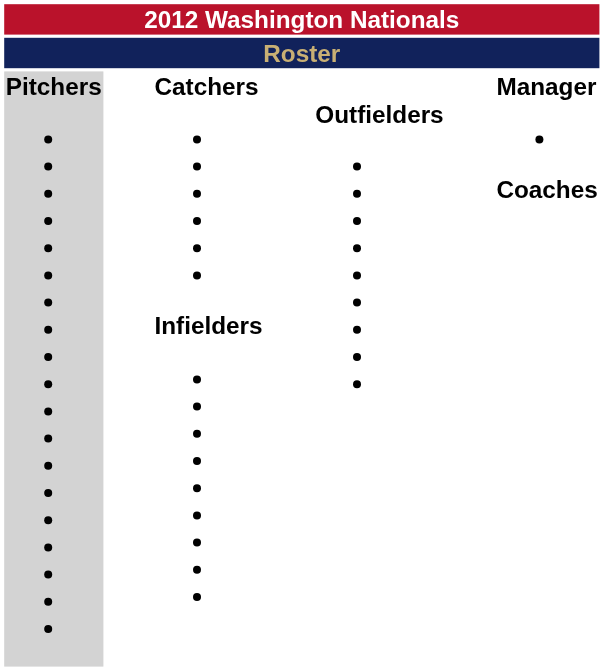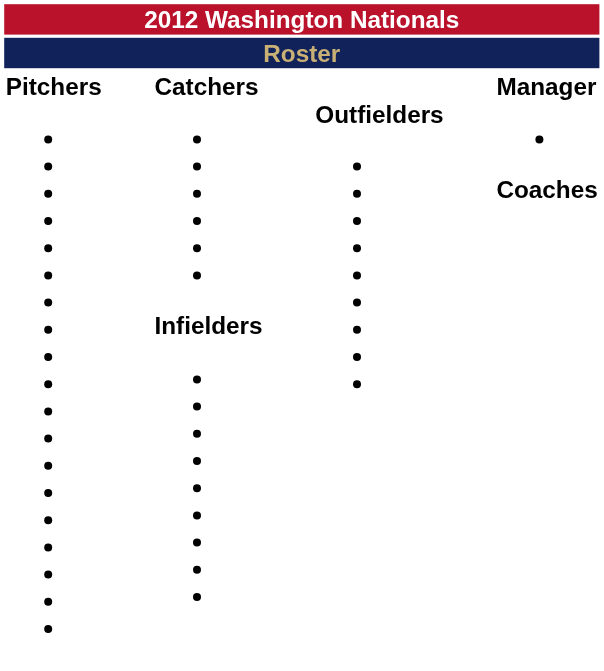(54, 357) lightgrey background -> (54, 357) no background
